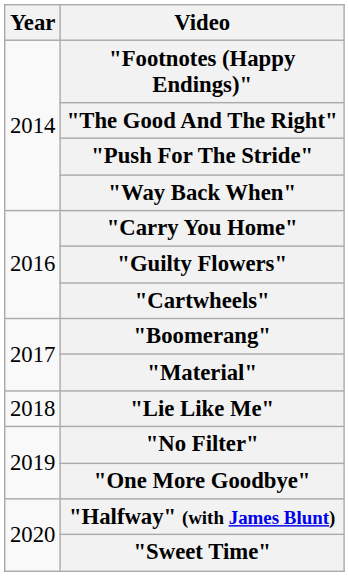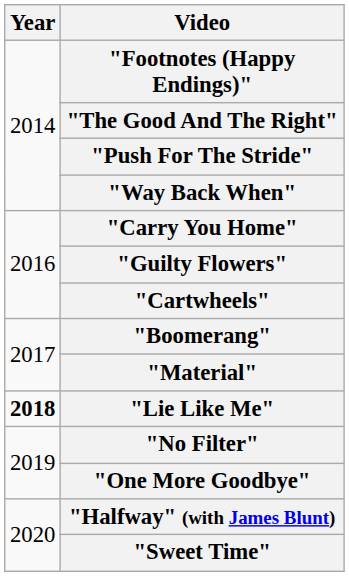(33, 408) normal -> (33, 408) bold
